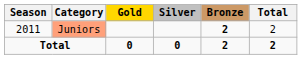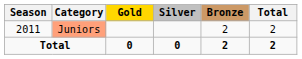(225, 29) bold -> (225, 29) normal
